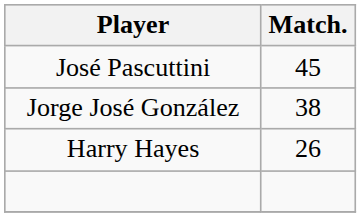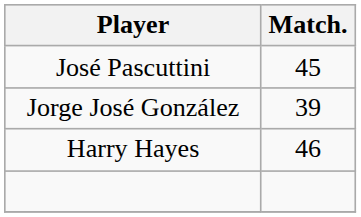(308, 107) 38 -> (308, 107) 39
(308, 149) 26 -> (308, 149) 46
